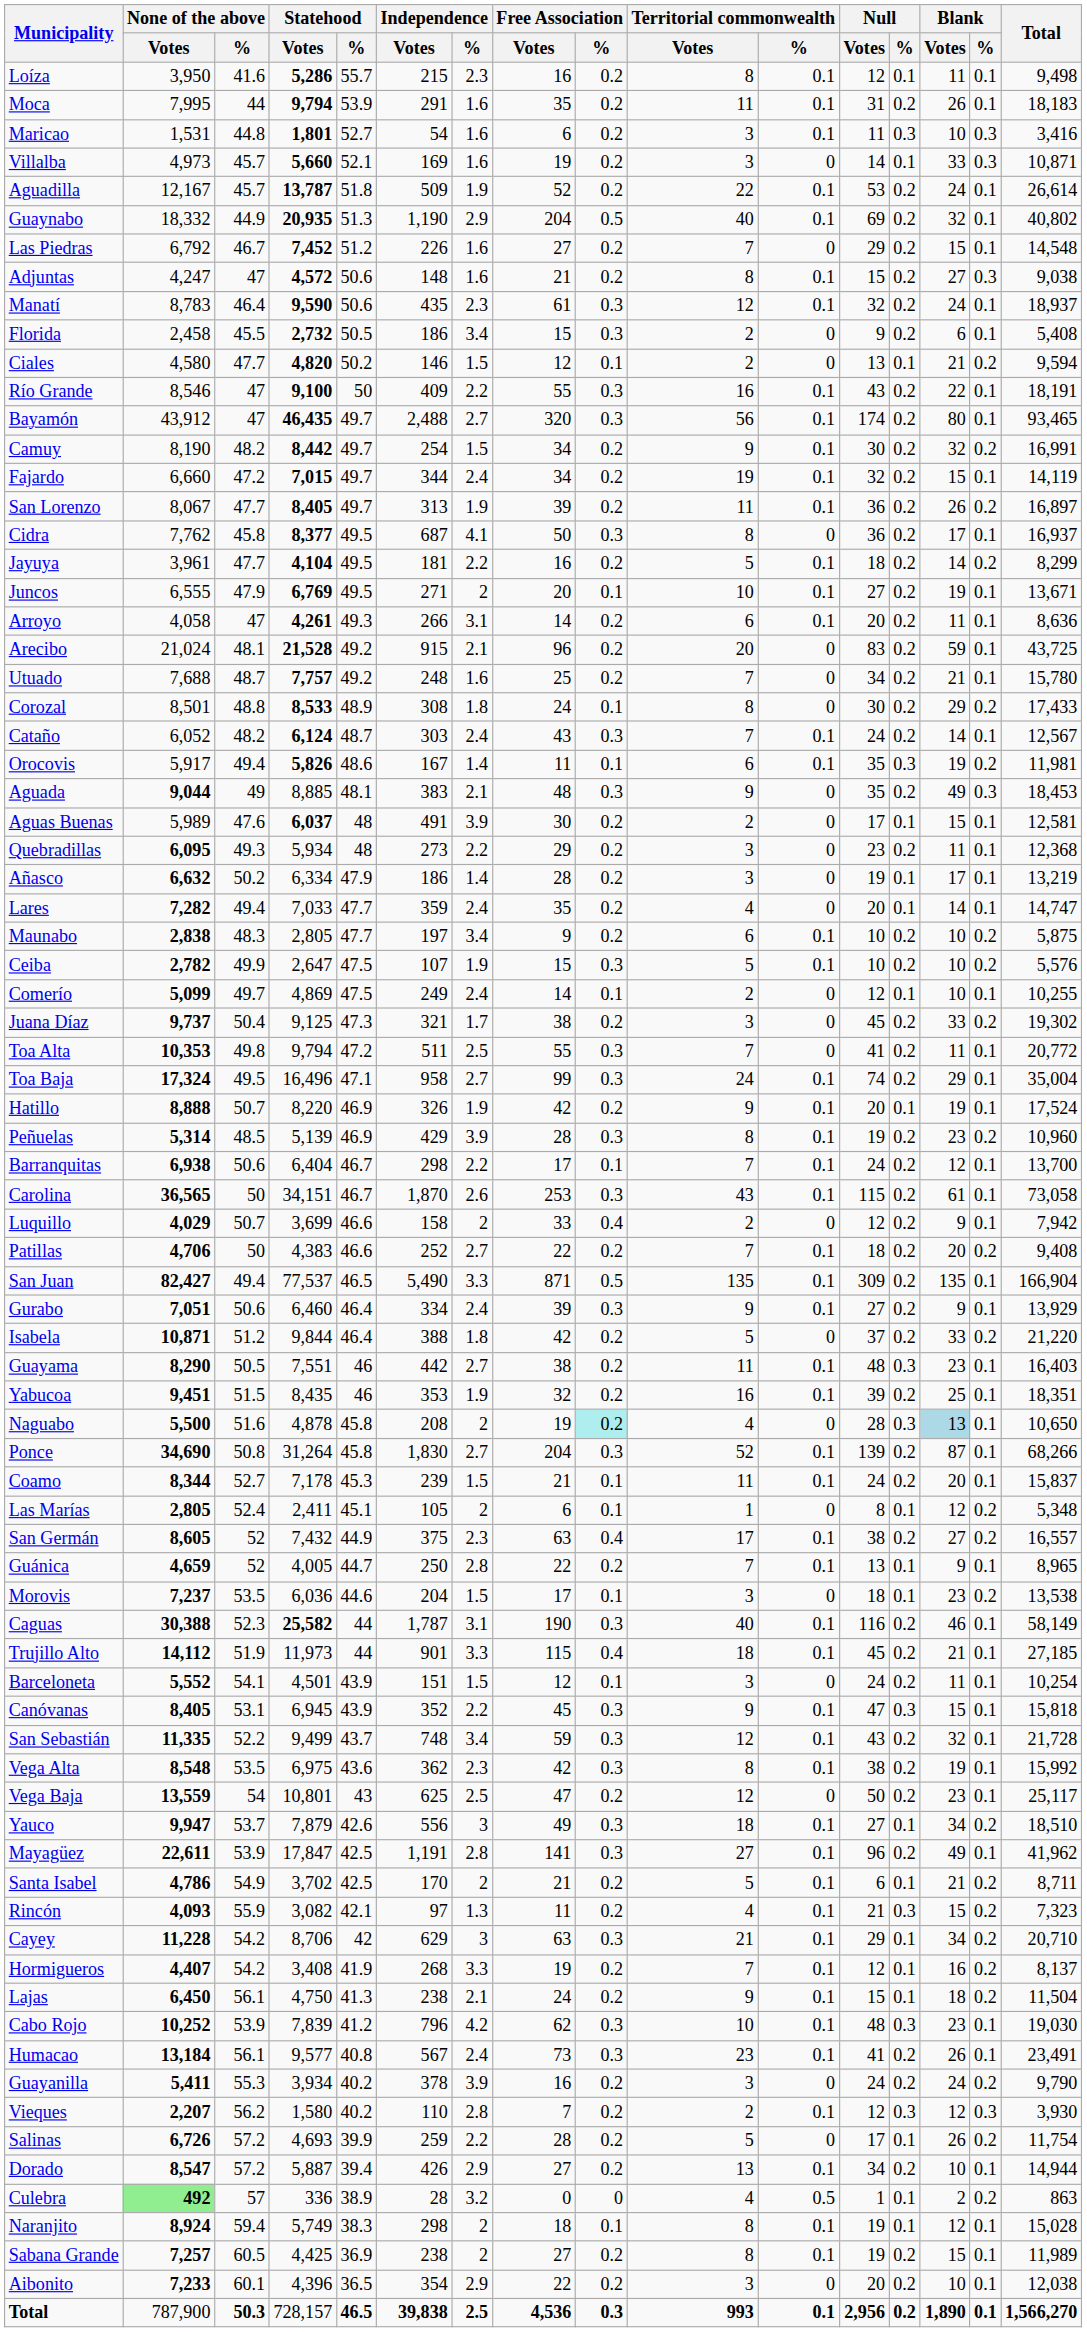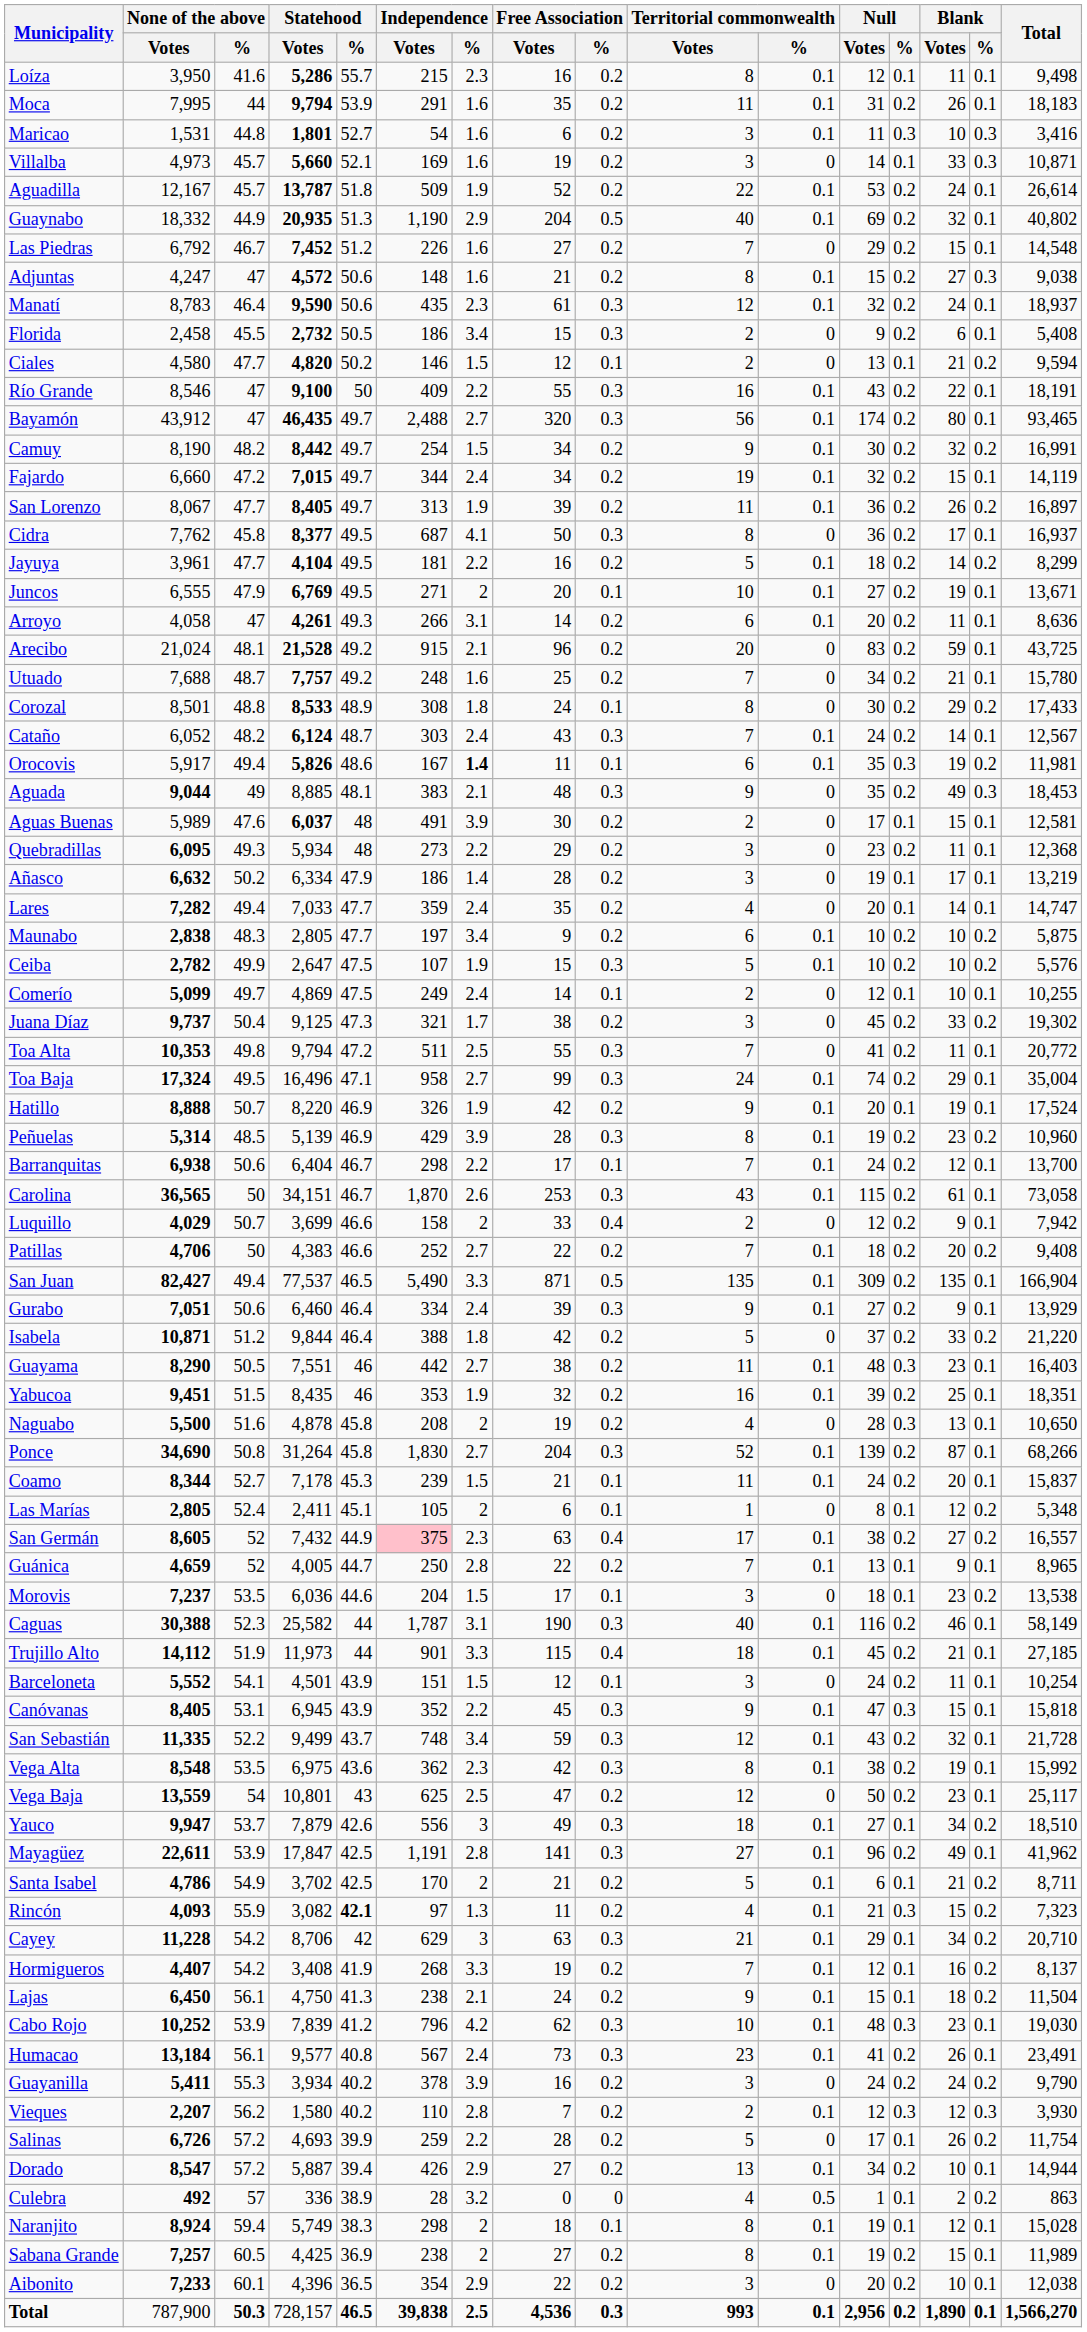(477, 764) normal -> (477, 764) bold
(612, 1423) paleturquoise background -> (612, 1423) no background
(957, 1423) lightblue background -> (957, 1423) no background
(434, 1538) no background -> (434, 1538) pink background
(307, 1624) bold -> (307, 1624) normal
(356, 1911) normal -> (356, 1911) bold
(197, 2198) lightgreen background -> (197, 2198) no background
